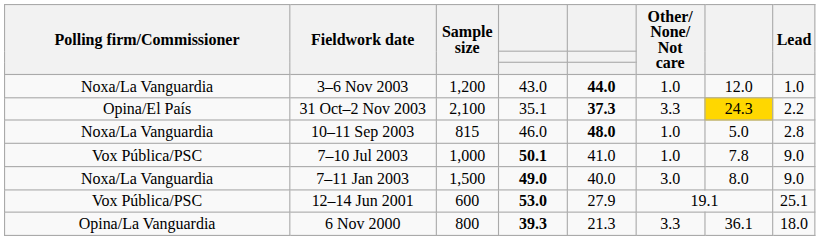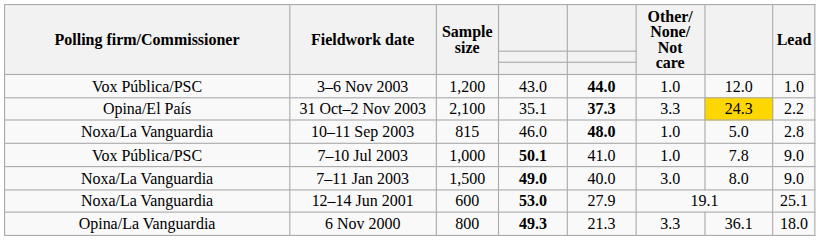(147, 86) Noxa/La Vanguardia -> (147, 86) Vox Pública/PSC
(147, 201) Vox Pública/PSC -> (147, 201) Noxa/La Vanguardia
(533, 224) 39.3 -> (533, 224) 49.3
